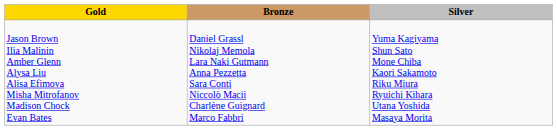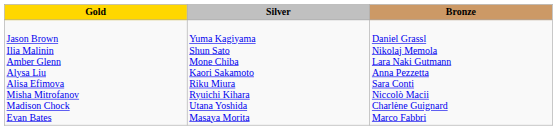columns swapped: (461, 12) <-> (278, 12)
